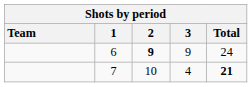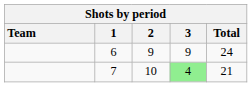(151, 52) bold -> (151, 52) normal
(188, 71) no background -> (188, 71) lightgreen background
(227, 71) bold -> (227, 71) normal
